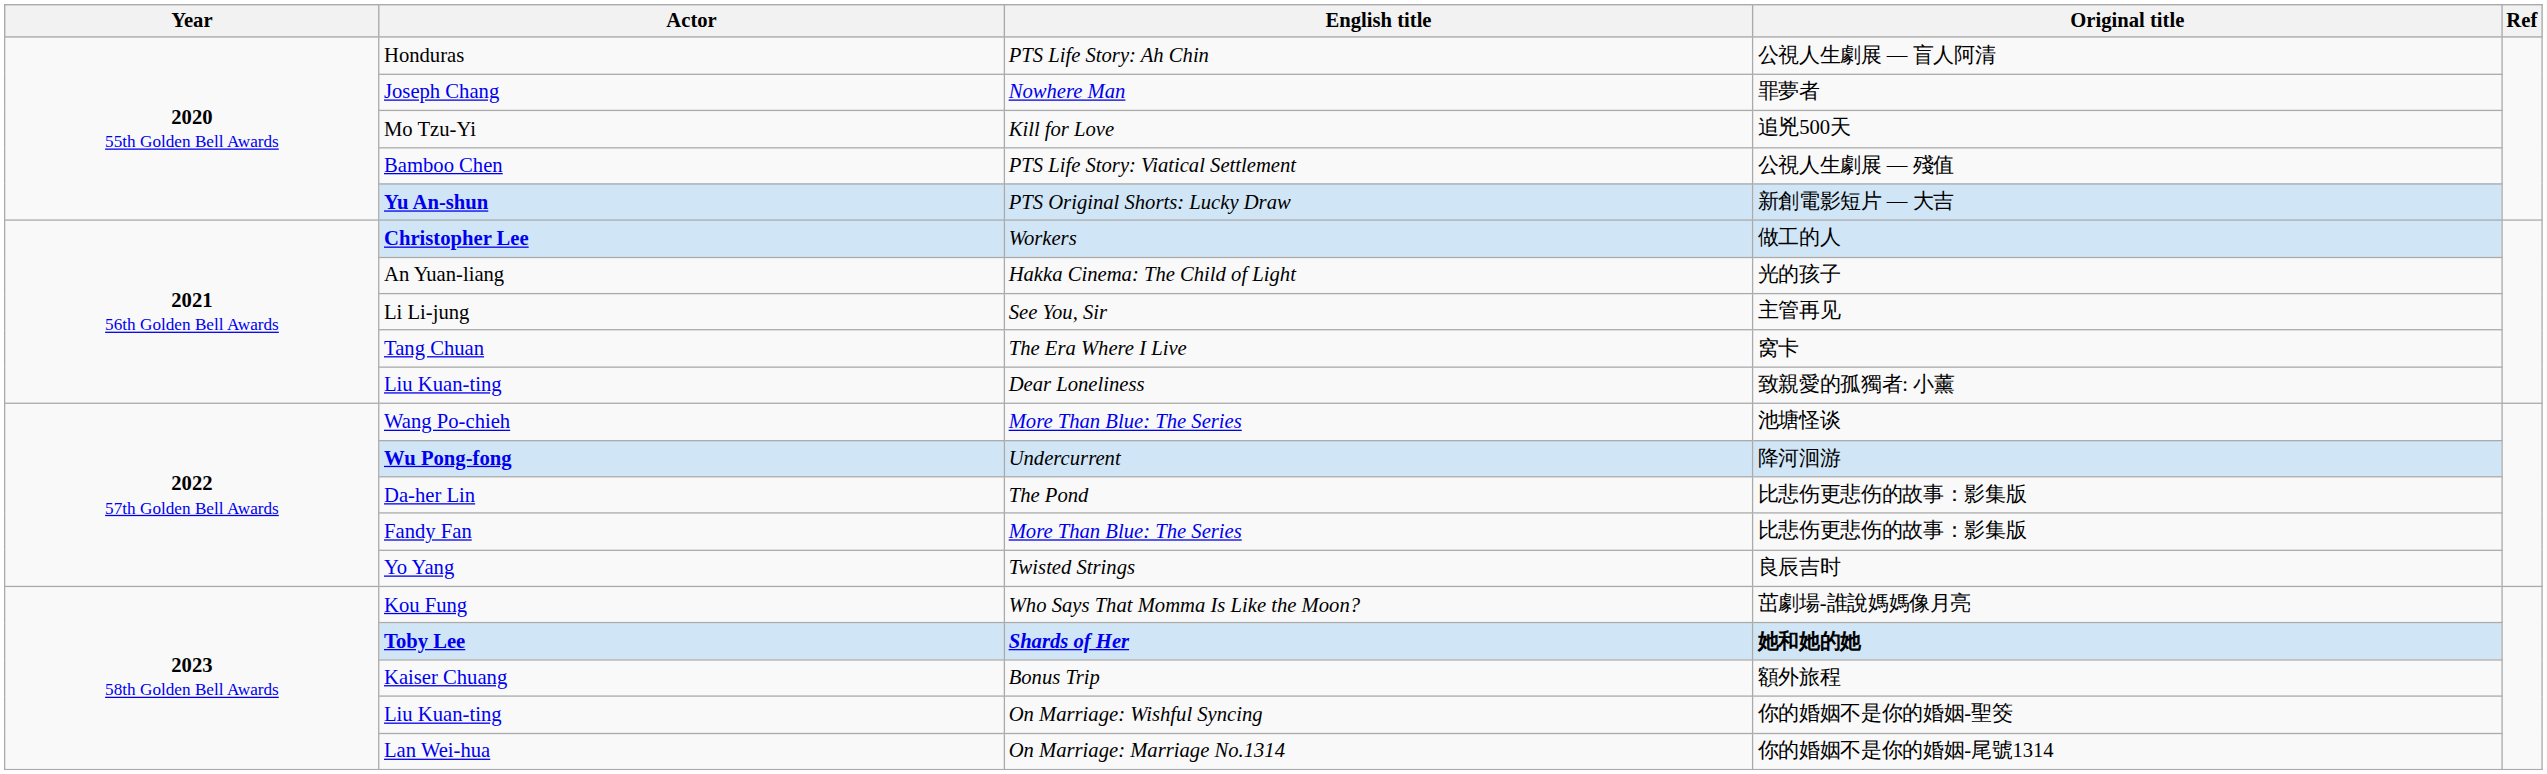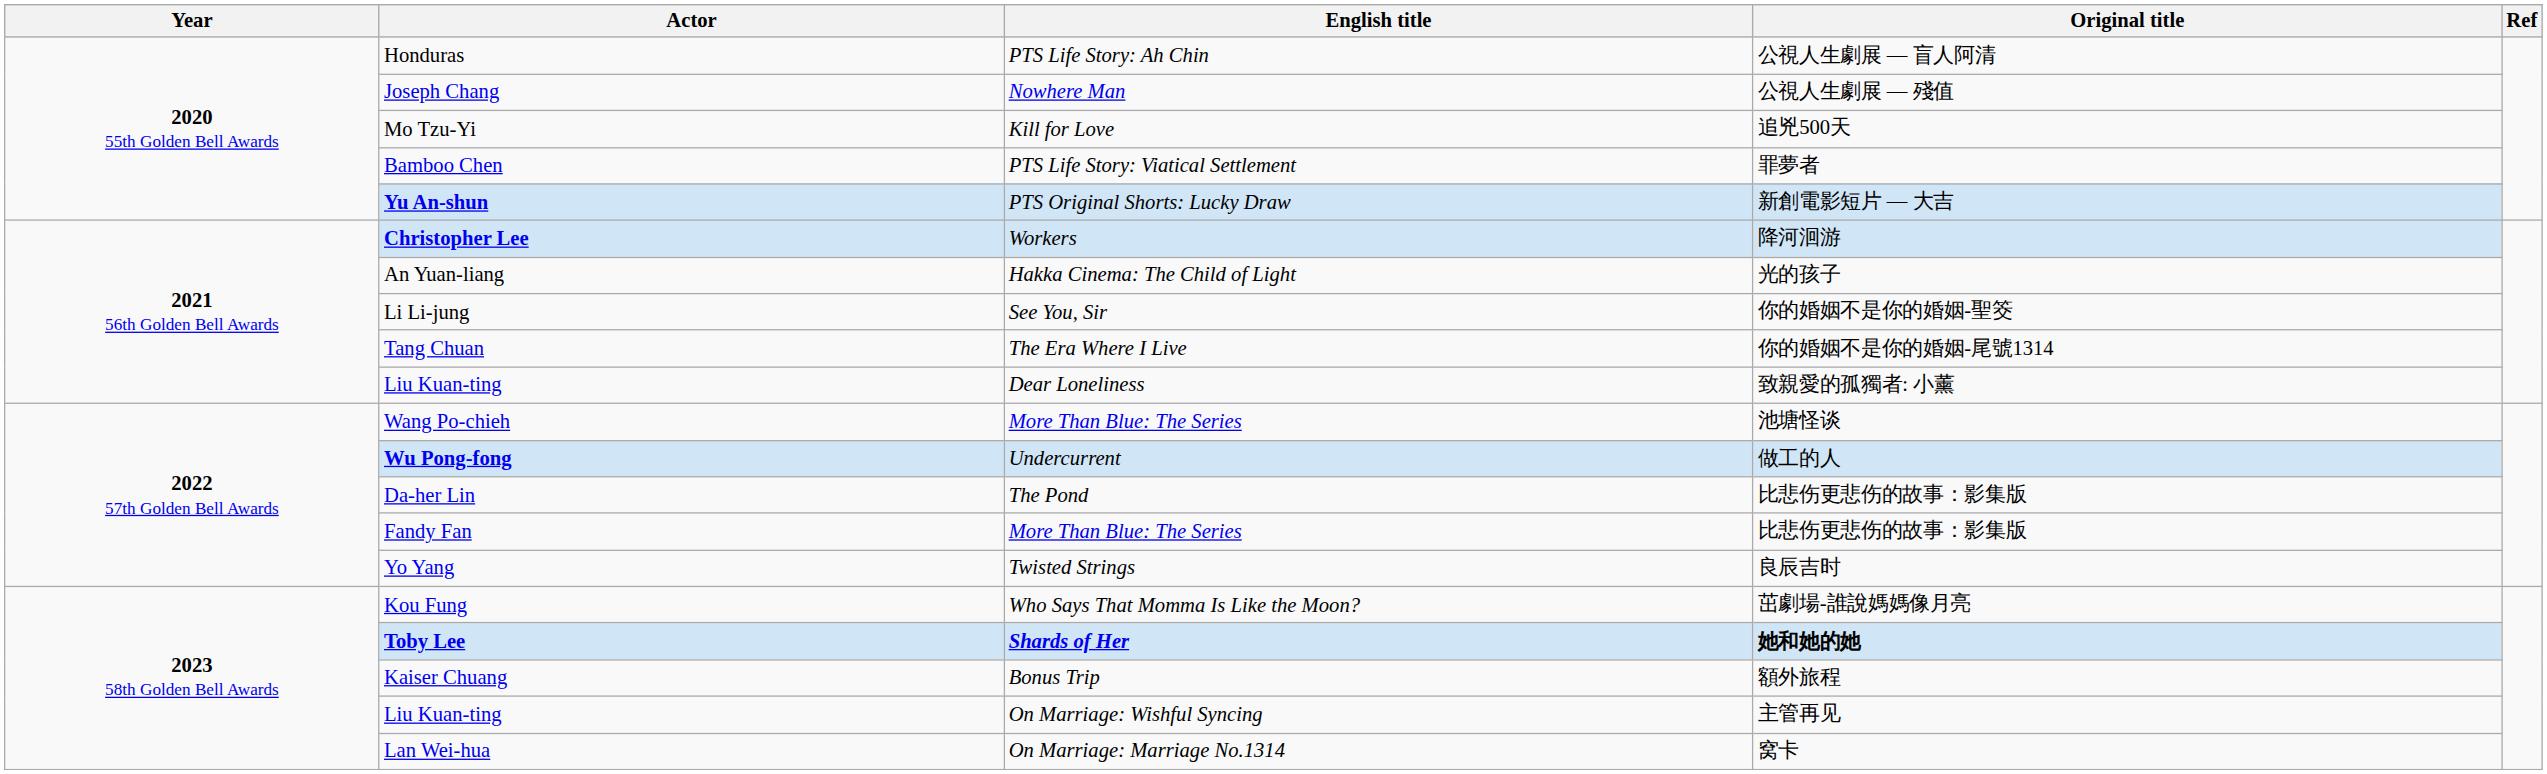(1789, 91) 罪夢者 -> (1856, 91) 公視人生劇展 — 殘值
(1856, 164) 公視人生劇展 — 殘值 -> (1789, 164) 罪夢者
(1799, 237) 做工的人 -> (1799, 237) 降河洄游
(1799, 311) 主管再见 -> (1885, 311) 你的婚姻不是你的婚姻-聖筊
(1778, 347) 窝卡 -> (1906, 347) 你的婚姻不是你的婚姻-尾號1314
(1799, 457) 降河洄游 -> (1799, 457) 做工的人
(1885, 713) 你的婚姻不是你的婚姻-聖筊 -> (1799, 713) 主管再见
(1906, 750) 你的婚姻不是你的婚姻-尾號1314 -> (1778, 750) 窝卡
